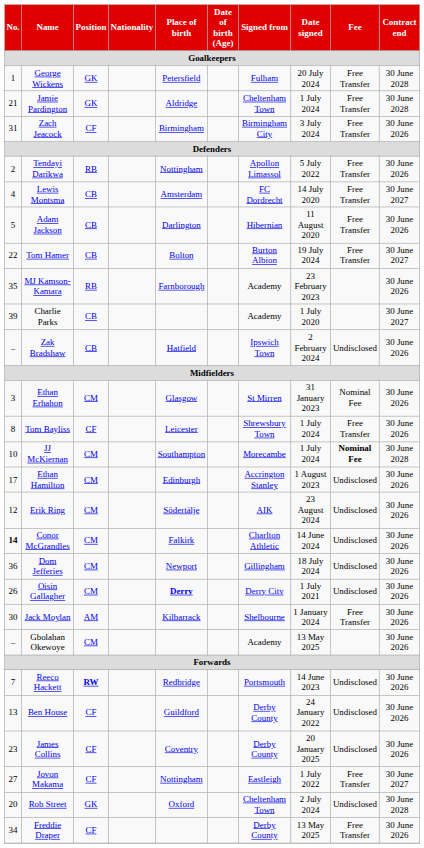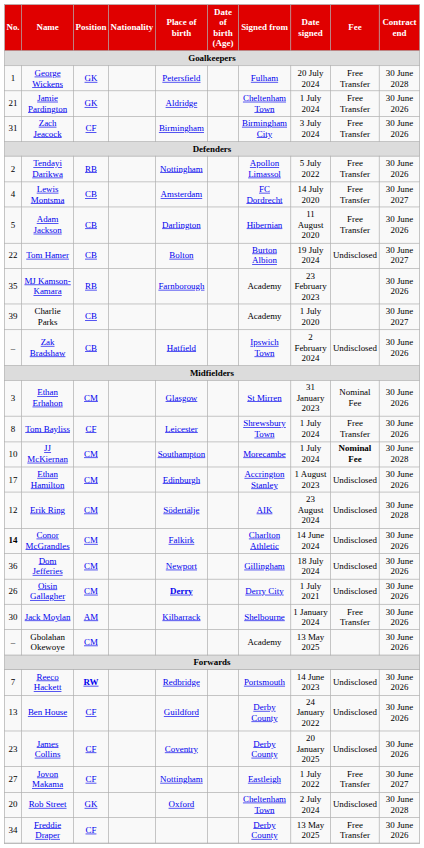(399, 103) 30 June 2028 -> (399, 103) 30 June 2026
(355, 255) Free Transfer -> (355, 255) Undisclosed
(399, 509) 30 June 2026 -> (399, 509) 30 June 2028
